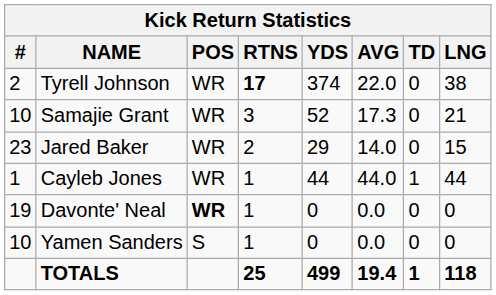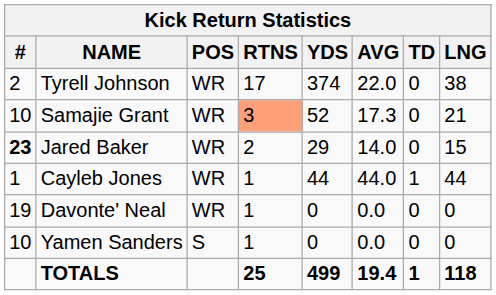(254, 83) bold -> (254, 83) normal
(249, 115) no background -> (249, 115) lightsalmon background
(20, 147) normal -> (20, 147) bold
(209, 210) bold -> (209, 210) normal
